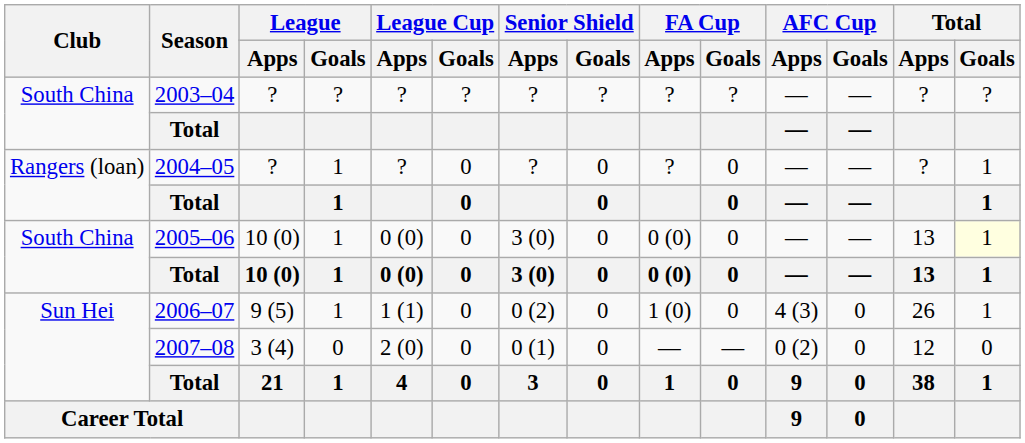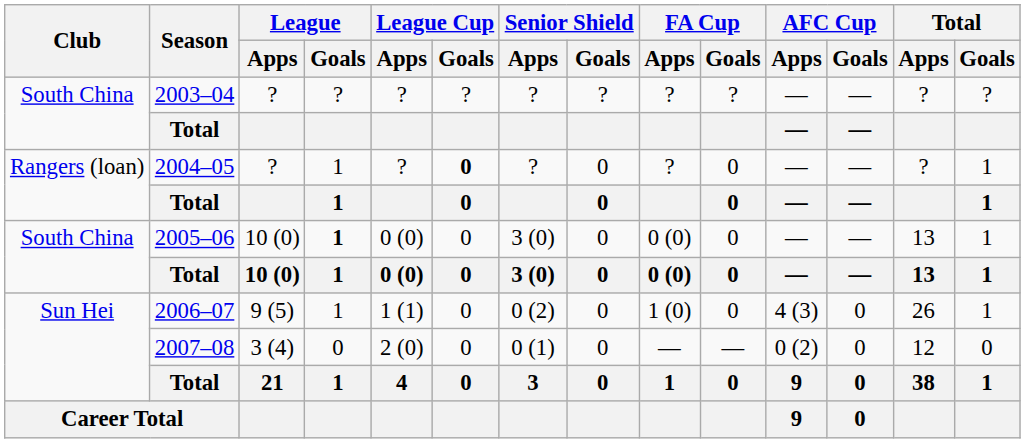(466, 166) normal -> (466, 166) bold
(338, 238) normal -> (338, 238) bold
(987, 238) lightyellow background -> (987, 238) no background
